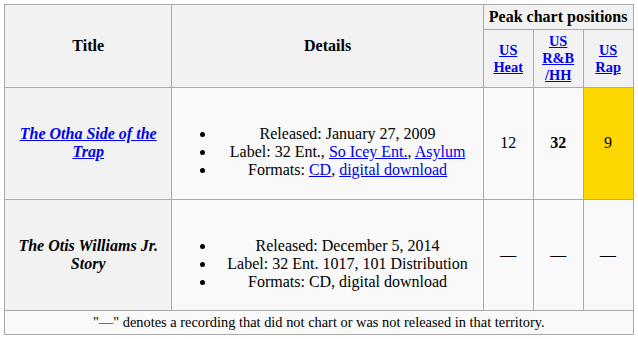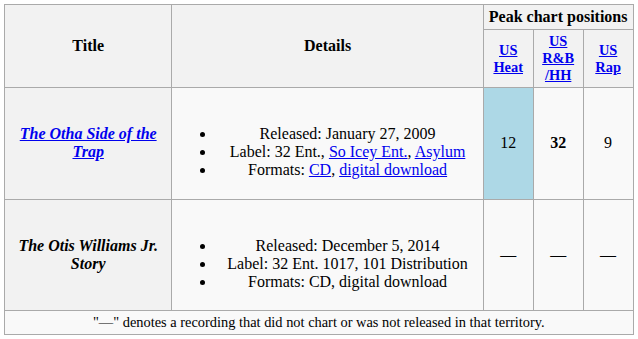(508, 143) no background -> (508, 143) lightblue background
(608, 143) gold background -> (608, 143) no background
